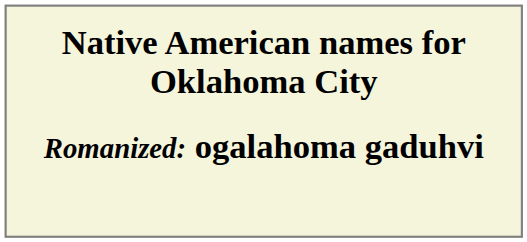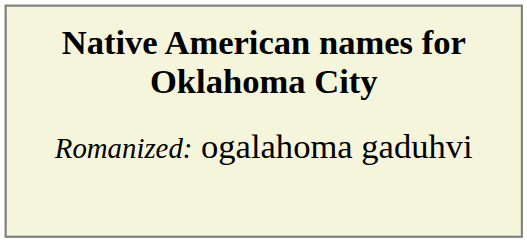(264, 146) bold -> (264, 146) normal
